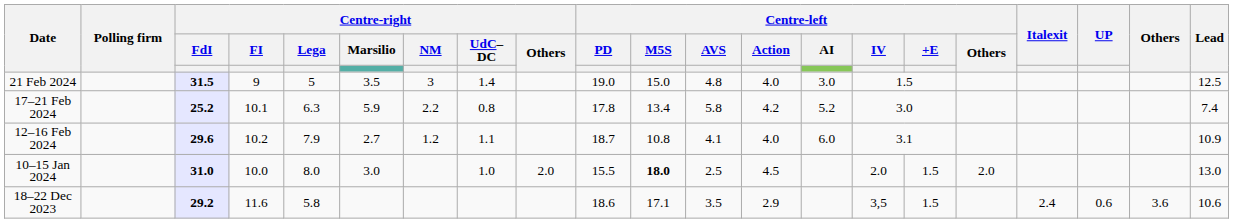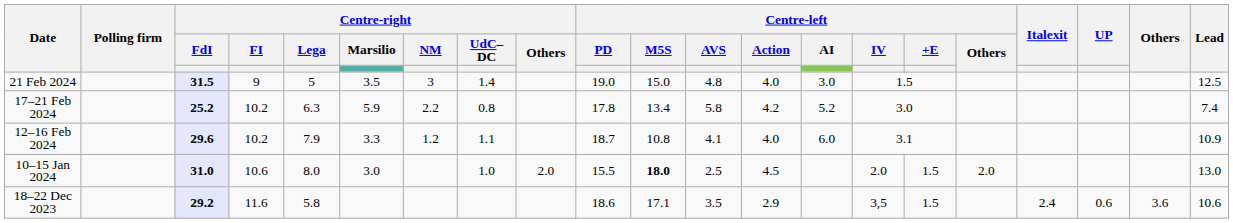(256, 107) 10.1 -> (256, 107) 10.2
(372, 138) 2.7 -> (372, 138) 3.3
(256, 170) 10.0 -> (256, 170) 10.6
